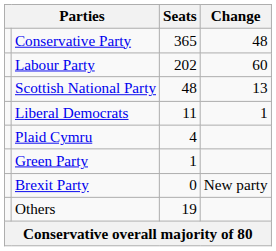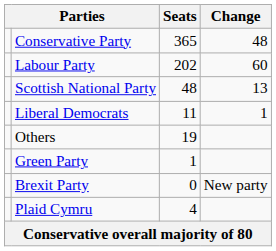rows swapped: (54, 137) <-> (35, 209)
